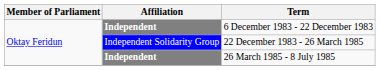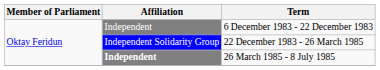(130, 27) bold -> (128, 27) normal
